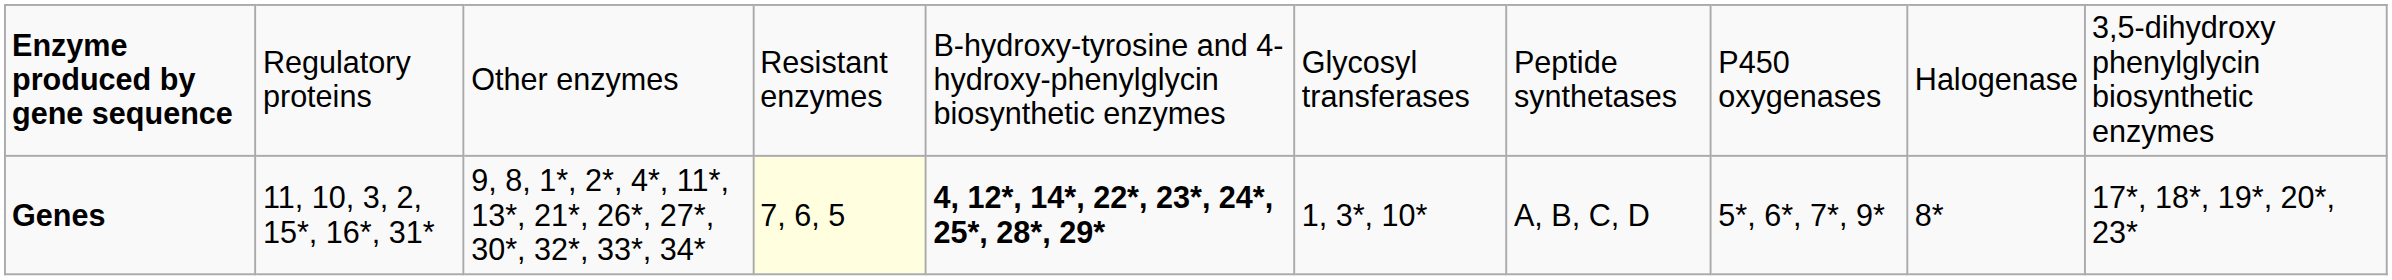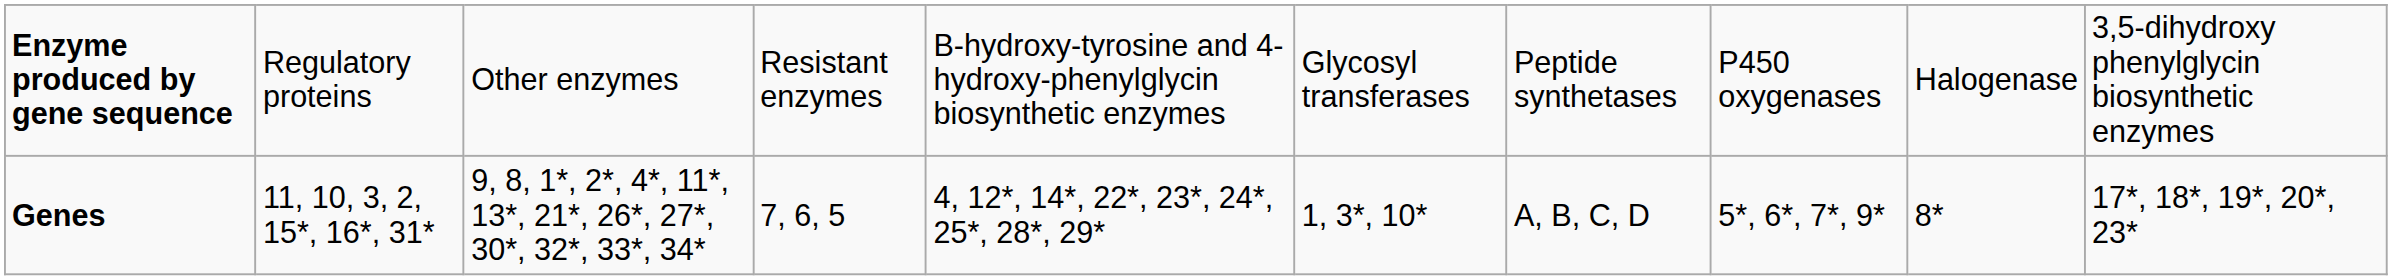(803, 214) lightyellow background -> (803, 214) no background
(1103, 214) bold -> (1103, 214) normal
